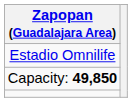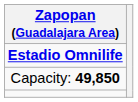(62, 55) normal -> (65, 55) bold
